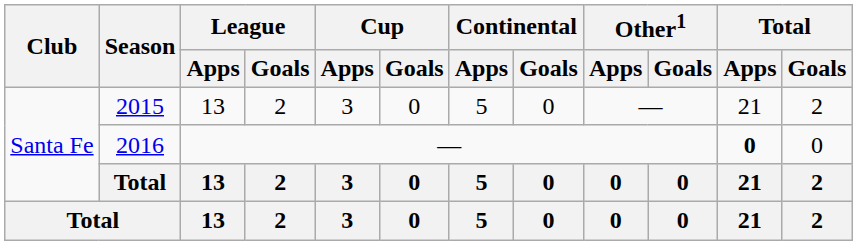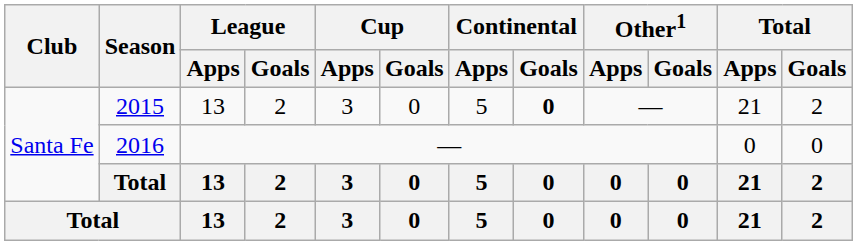(549, 106) normal -> (549, 106) bold
(750, 144) bold -> (750, 144) normal
